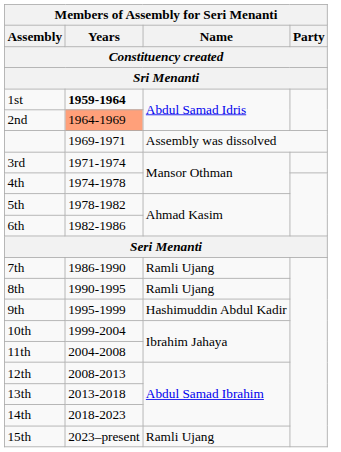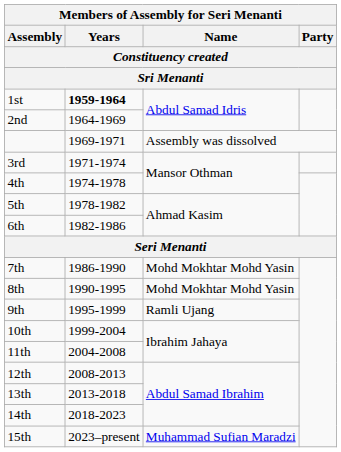(97, 120) lightsalmon background -> (97, 120) no background
(180, 267) Ramli Ujang -> (220, 267) Mohd Mokhtar Mohd Yasin
(180, 288) Ramli Ujang -> (220, 288) Mohd Mokhtar Mohd Yasin
(216, 309) Hashimuddin Abdul Kadir -> (180, 309) Ramli Ujang
(180, 436) Ramli Ujang -> (221, 436) Muhammad Sufian Maradzi
